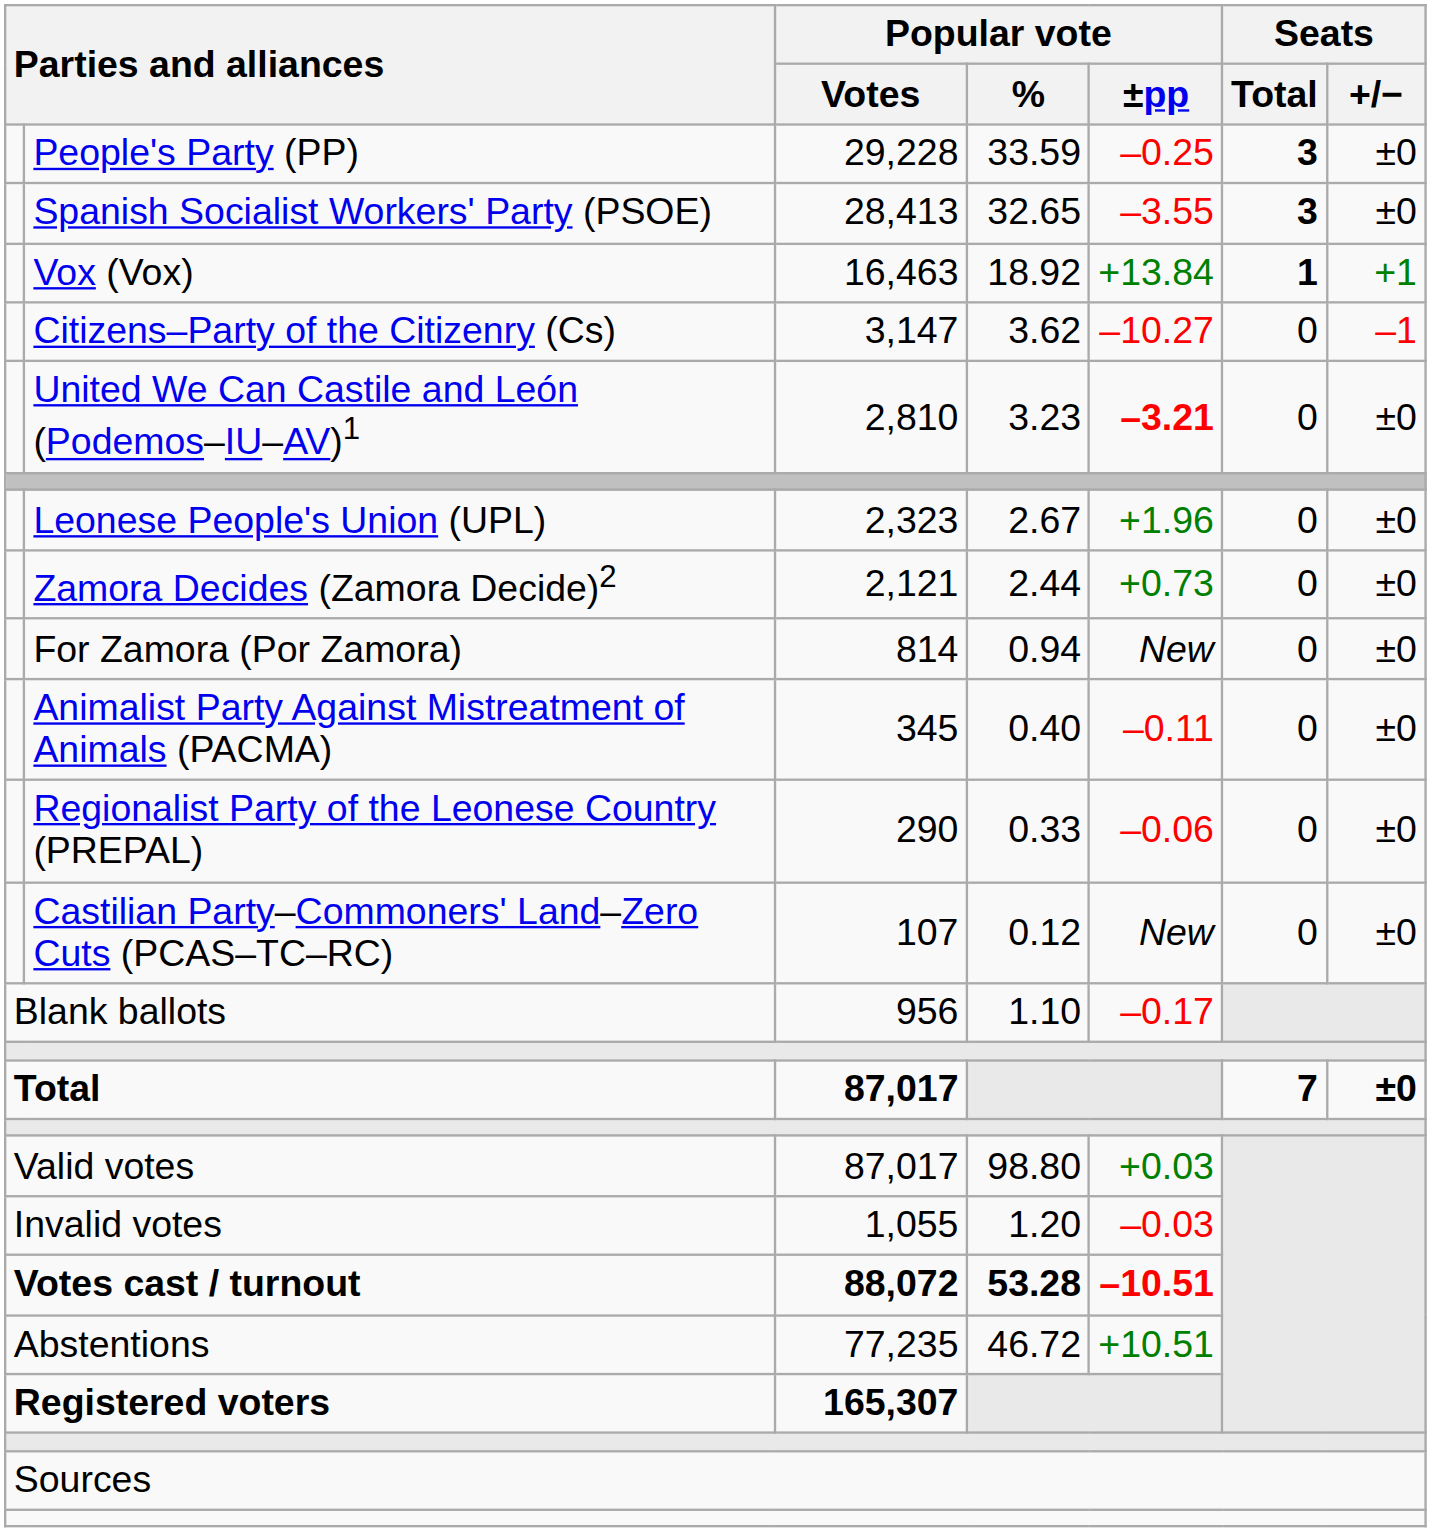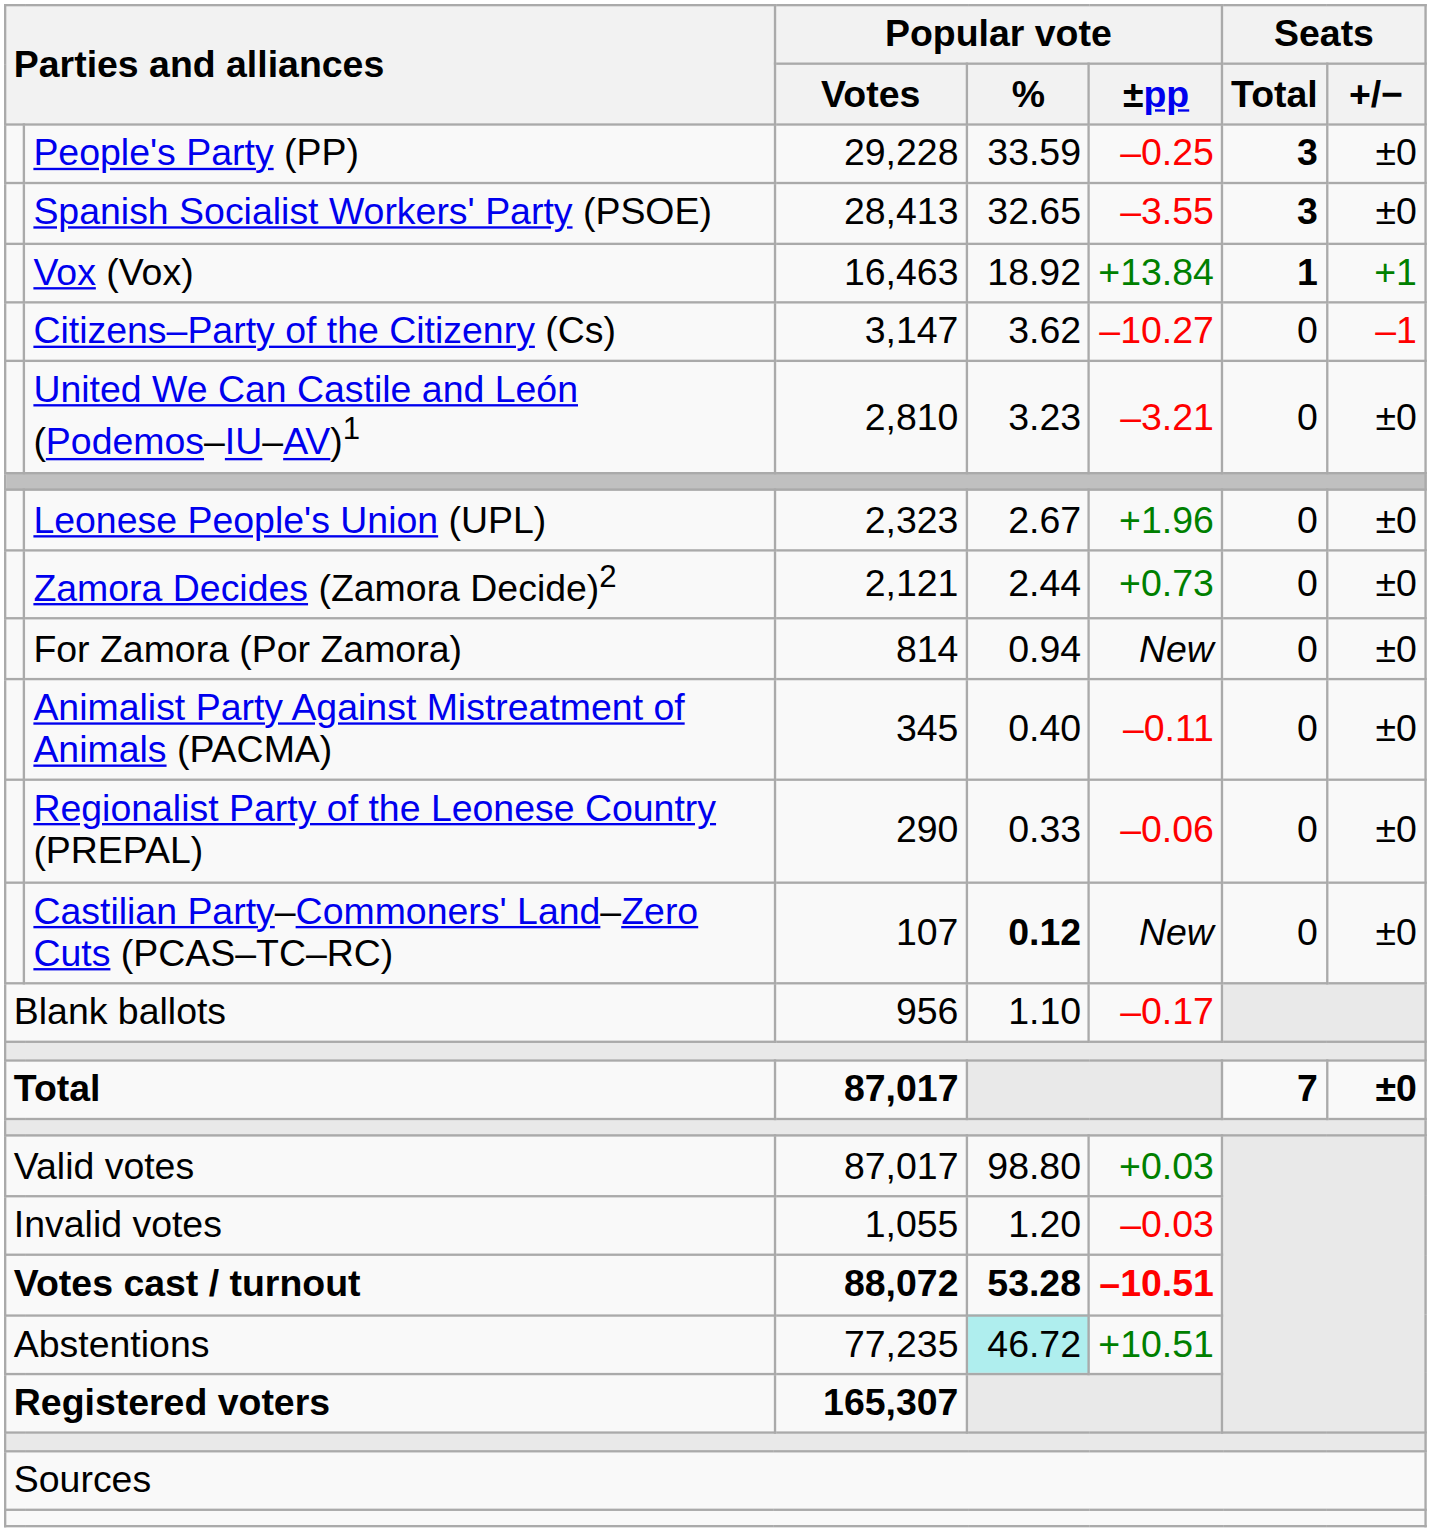(1167, 416) bold -> (1167, 416) normal
(1045, 931) normal -> (1045, 931) bold
(1034, 1343) no background -> (1034, 1343) paleturquoise background
